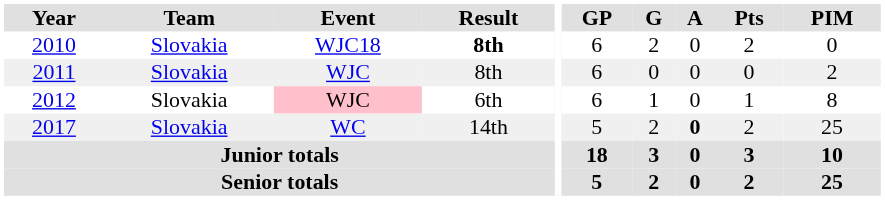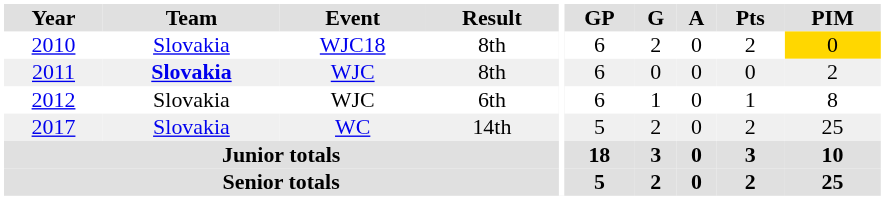(488, 44) bold -> (492, 44) normal
(832, 44) no background -> (833, 44) gold background
(189, 72) normal -> (191, 72) bold
(348, 99) pink background -> (353, 99) no background
(695, 127) bold -> (697, 127) normal
